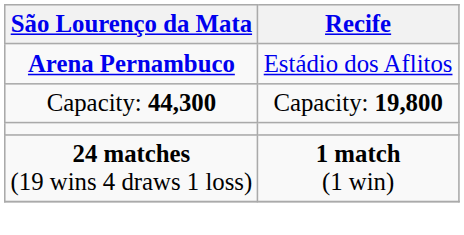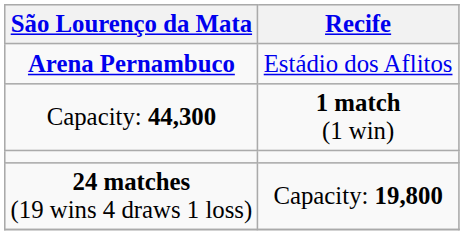(358, 102) Capacity: 19,800 -> (358, 116) 1 match (1 win)
(358, 167) 1 match (1 win) -> (358, 195) Capacity: 19,800
